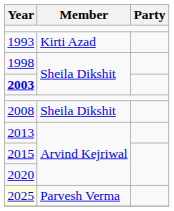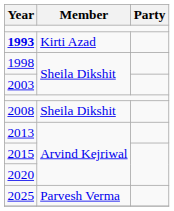(21, 42) normal -> (21, 42) bold
(21, 84) bold -> (21, 84) normal
(21, 195) lightyellow background -> (21, 195) no background
